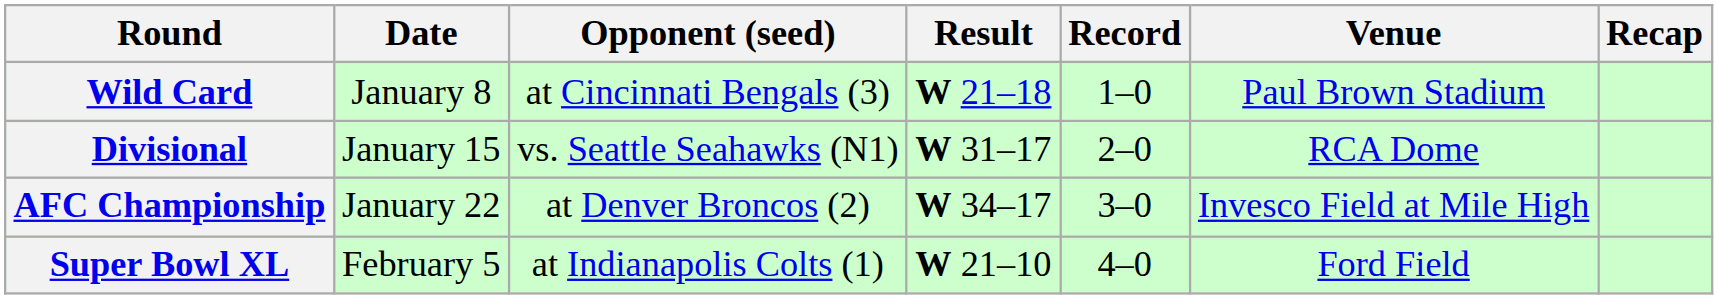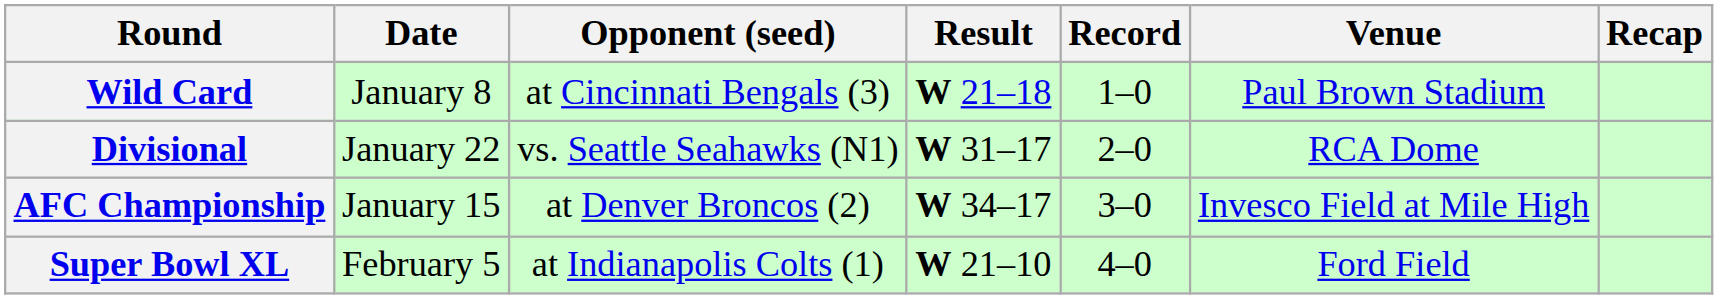(421, 148) January 15 -> (421, 148) January 22
(421, 206) January 22 -> (421, 206) January 15
